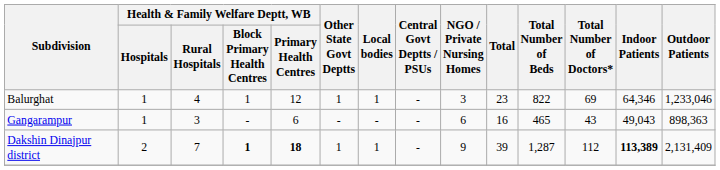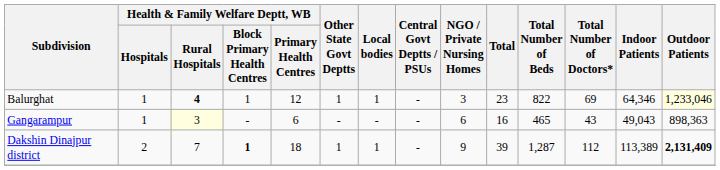(197, 99) normal -> (197, 99) bold
(688, 99) no background -> (688, 99) lightyellow background
(197, 119) no background -> (197, 119) lightyellow background
(296, 147) bold -> (296, 147) normal
(639, 147) bold -> (639, 147) normal
(688, 147) normal -> (688, 147) bold
